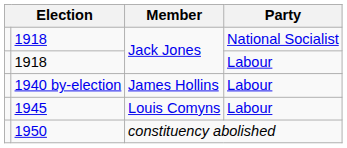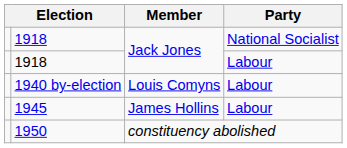(173, 85) James Hollins -> (174, 85) Louis Comyns
(174, 108) Louis Comyns -> (173, 108) James Hollins
